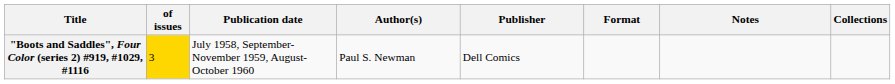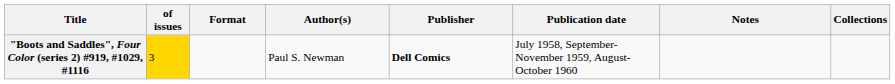columns swapped: (622, 19) <-> (263, 19)
(491, 57) normal -> (421, 57) bold
